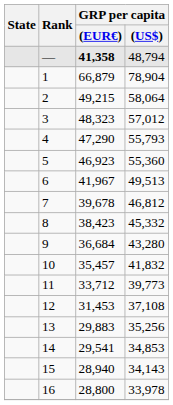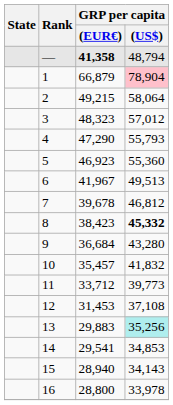(146, 77) no background -> (146, 77) pink background
(146, 222) normal -> (146, 222) bold
(146, 327) no background -> (146, 327) paleturquoise background
